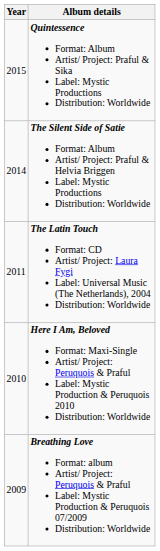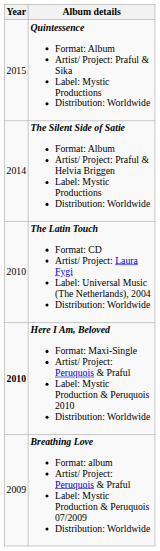(16, 272) 2011 -> (16, 272) 2010
(16, 378) normal -> (16, 378) bold
